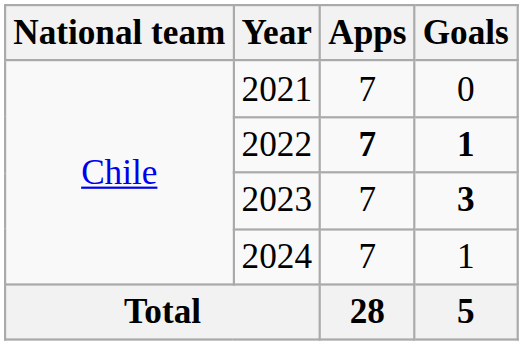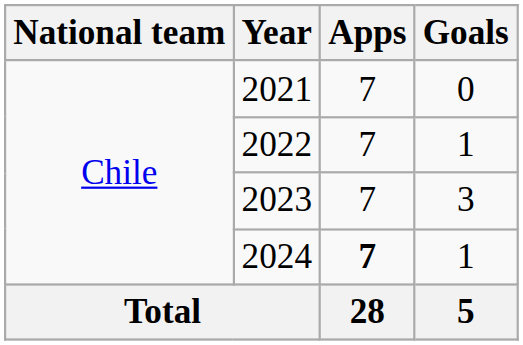(367, 144) bold -> (367, 144) normal
(466, 144) bold -> (466, 144) normal
(466, 199) bold -> (466, 199) normal
(367, 255) normal -> (367, 255) bold
